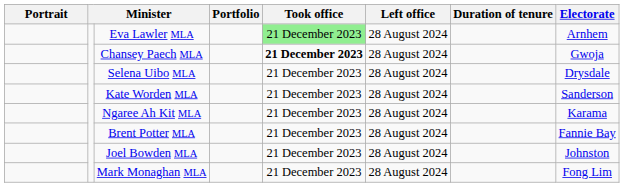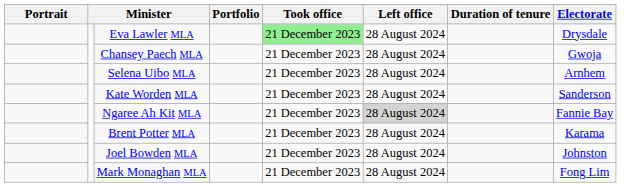(587, 34) Arnhem -> (585, 34) Drysdale
(314, 53) bold -> (313, 53) normal
(587, 73) Drysdale -> (585, 73) Arnhem
(408, 113) no background -> (405, 113) lightgrey background
(587, 113) Karama -> (585, 113) Fannie Bay
(587, 133) Fannie Bay -> (585, 133) Karama
